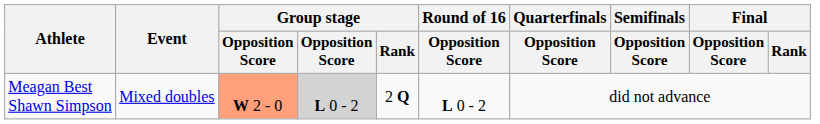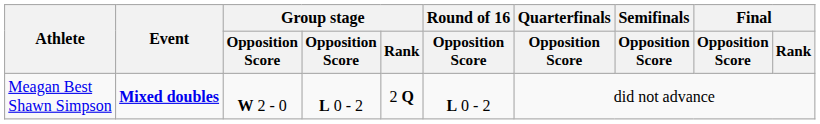(167, 96) normal -> (169, 96) bold
(258, 106) lightsalmon background -> (262, 106) no background
(337, 106) lightgrey background -> (341, 106) no background
